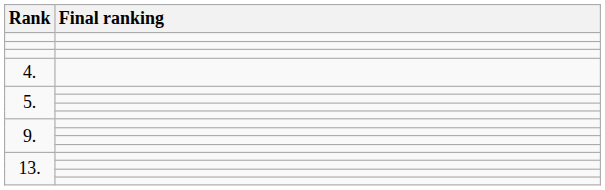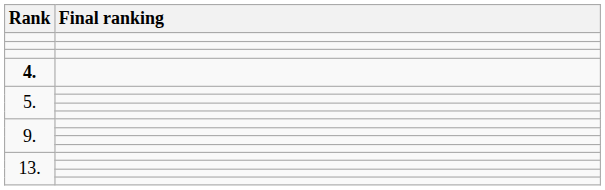(30, 71) normal -> (30, 71) bold
